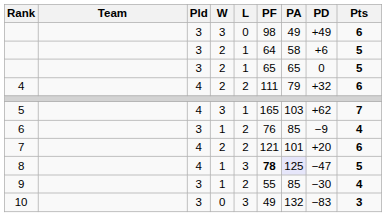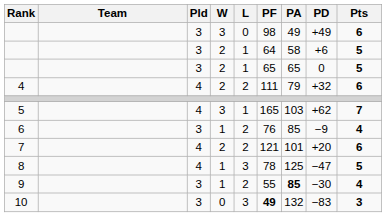(269, 165) bold -> (269, 165) normal
(294, 165) lavender background -> (294, 165) no background
(294, 184) normal -> (294, 184) bold
(269, 202) normal -> (269, 202) bold
